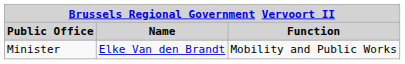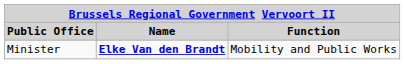(162, 49) normal -> (162, 49) bold
